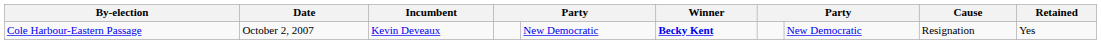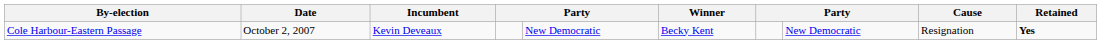(686, 30) bold -> (687, 30) normal
(1027, 30) normal -> (1027, 30) bold
